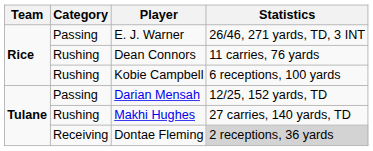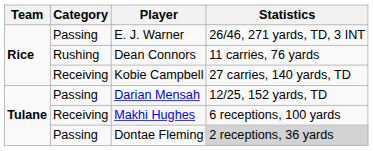(76, 75) Rushing -> (81, 75) Receiving
(275, 75) 6 receptions, 100 yards -> (280, 75) 27 carries, 140 yards, TD
(76, 115) Rushing -> (81, 115) Receiving
(280, 115) 27 carries, 140 yards, TD -> (275, 115) 6 receptions, 100 yards
(81, 135) Receiving -> (75, 135) Passing
